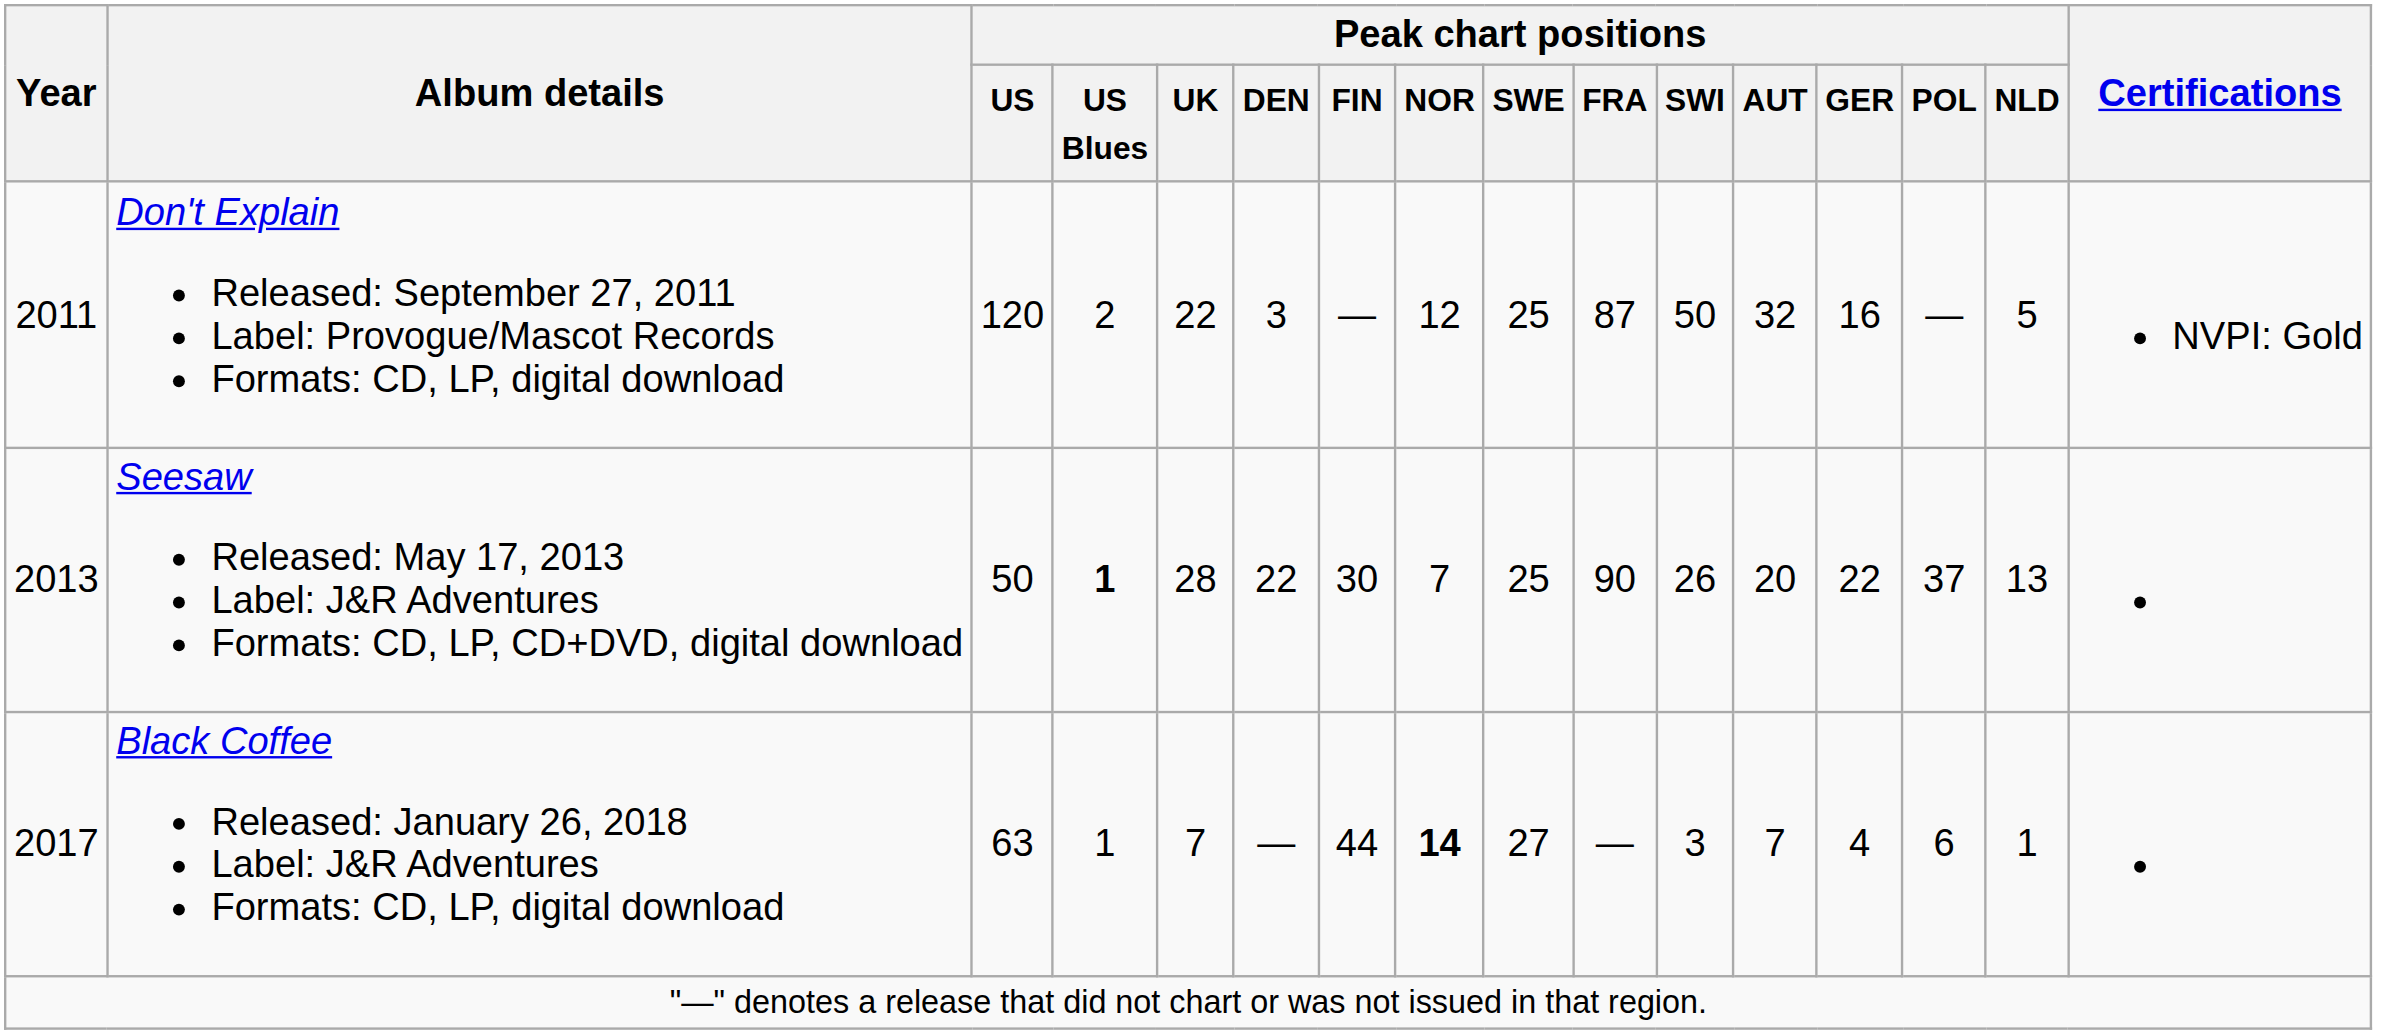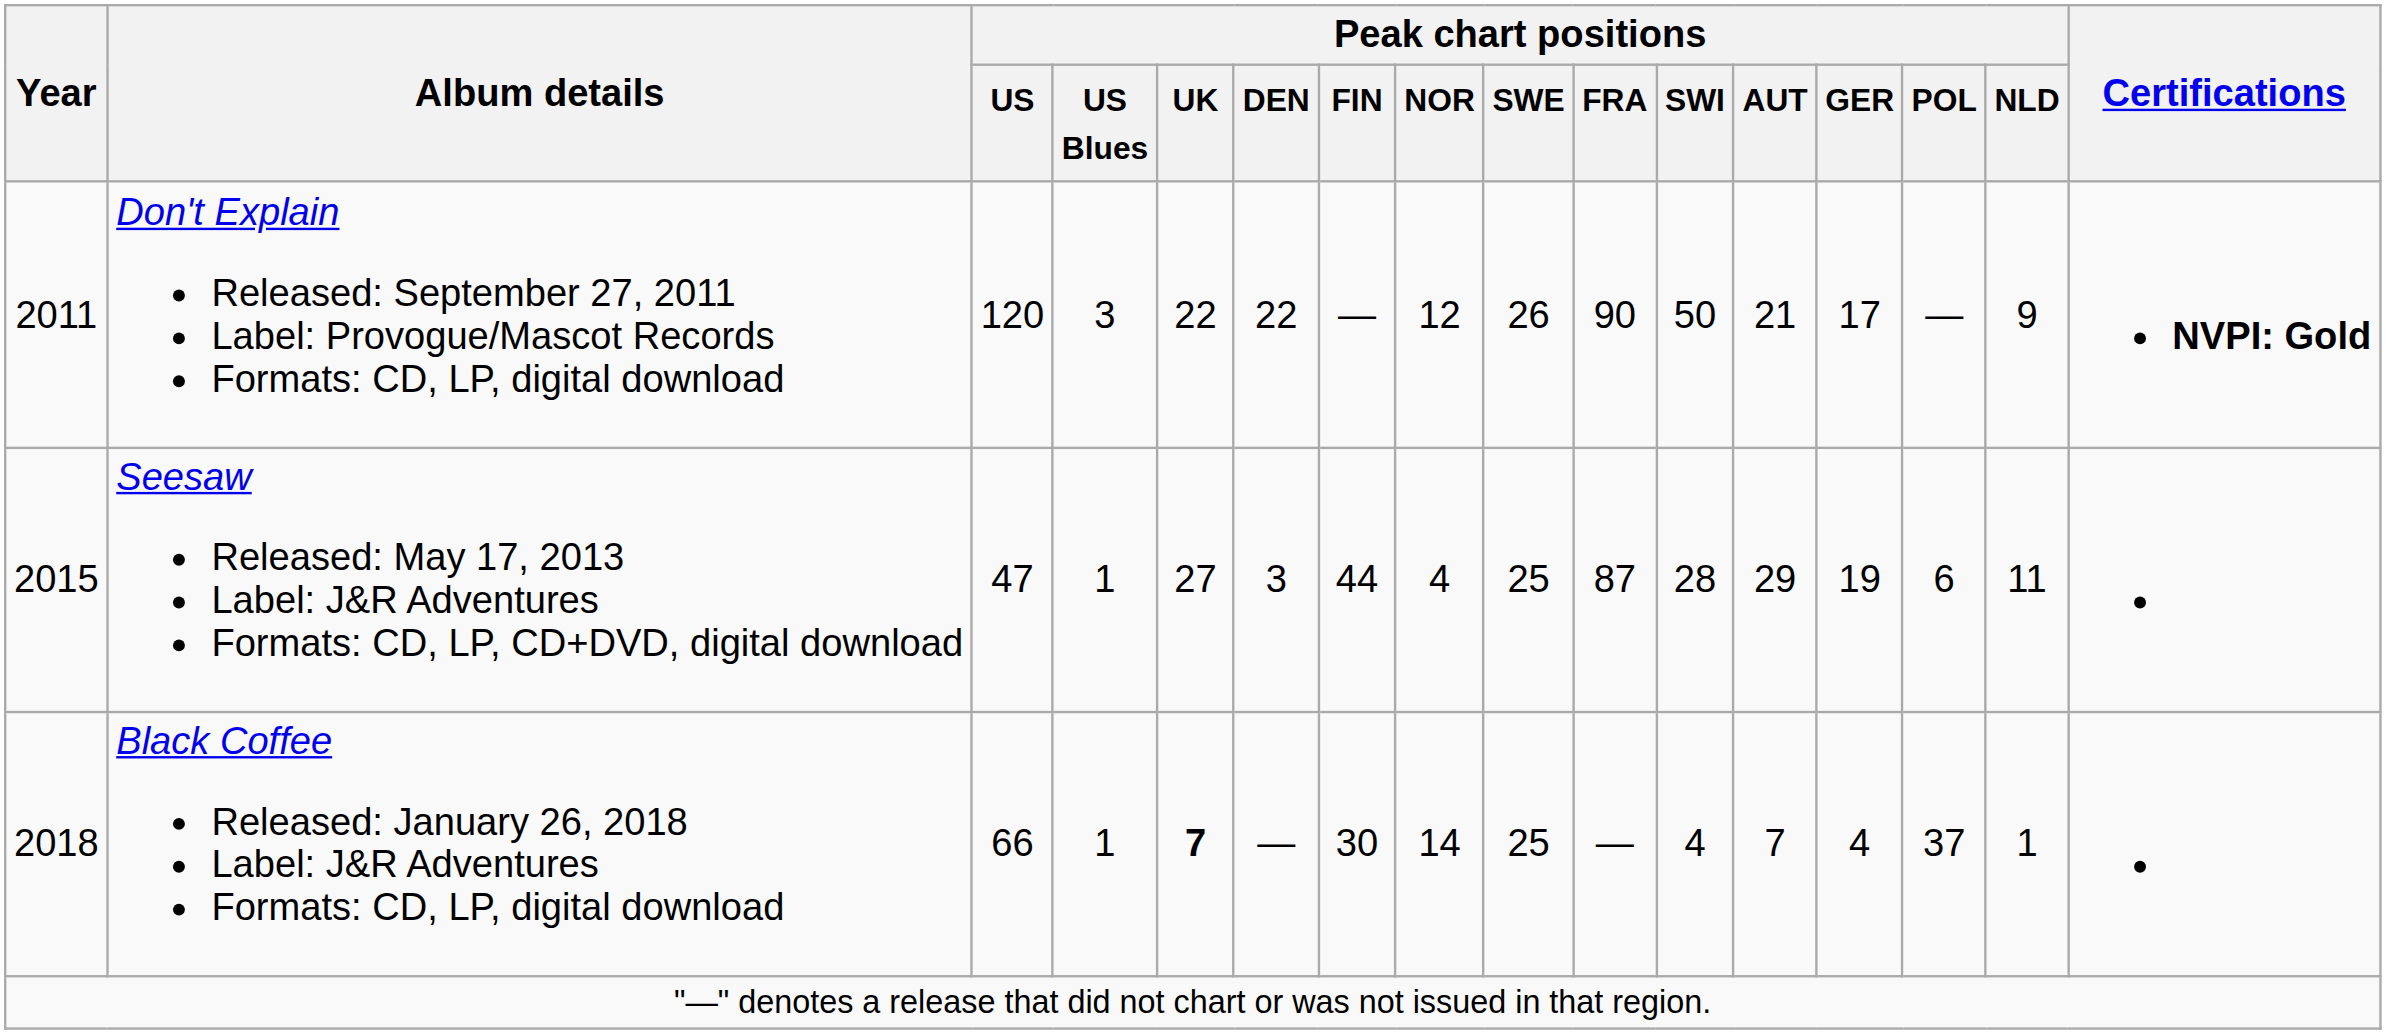(1105, 313) 2 -> (1105, 313) 3
(1276, 313) 3 -> (1276, 313) 22
(1529, 313) 25 -> (1529, 313) 26
(1615, 313) 87 -> (1615, 313) 90
(1775, 313) 32 -> (1775, 313) 21
(1860, 313) 16 -> (1860, 313) 17
(2027, 313) 5 -> (2027, 313) 9
(2220, 336) normal -> (2224, 336) bold
(56, 579) 2013 -> (56, 579) 2015
(1012, 579) 50 -> (1012, 579) 47
(1105, 579) bold -> (1105, 579) normal
(1195, 579) 28 -> (1195, 579) 27
(1276, 579) 22 -> (1276, 579) 3
(1357, 579) 30 -> (1357, 579) 44
(1440, 579) 7 -> (1440, 579) 4
(1615, 579) 90 -> (1615, 579) 87
(1695, 579) 26 -> (1695, 579) 28
(1775, 579) 20 -> (1775, 579) 29
(1860, 579) 22 -> (1860, 579) 19
(1944, 579) 37 -> (1944, 579) 6
(2027, 579) 13 -> (2027, 579) 11
(56, 844) 2017 -> (56, 844) 2018
(1012, 844) 63 -> (1012, 844) 66
(1195, 844) normal -> (1195, 844) bold
(1357, 844) 44 -> (1357, 844) 30
(1440, 844) bold -> (1440, 844) normal
(1529, 844) 27 -> (1529, 844) 25
(1695, 844) 3 -> (1695, 844) 4
(1944, 844) 6 -> (1944, 844) 37
